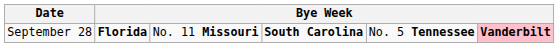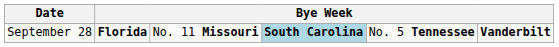(314, 33) no background -> (314, 33) lightblue background
(516, 33) pink background -> (516, 33) no background
